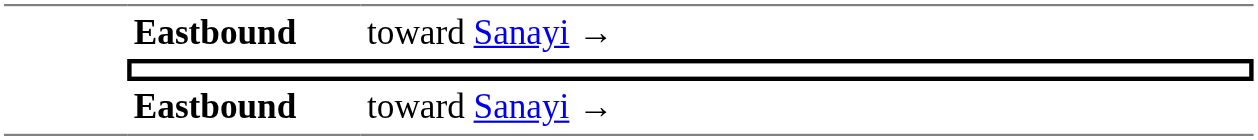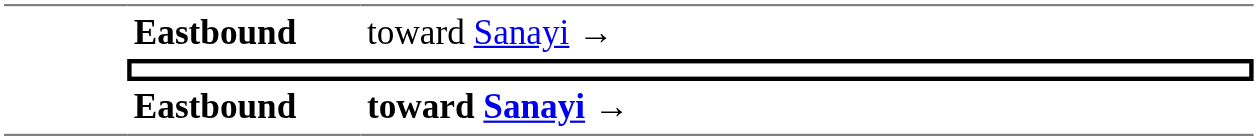(490, 106) normal -> (498, 106) bold
